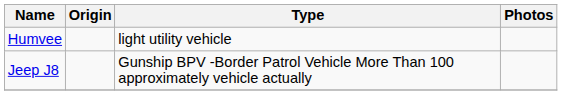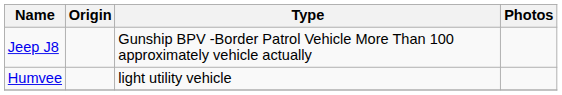rows swapped: (35, 39) <-> (33, 70)
